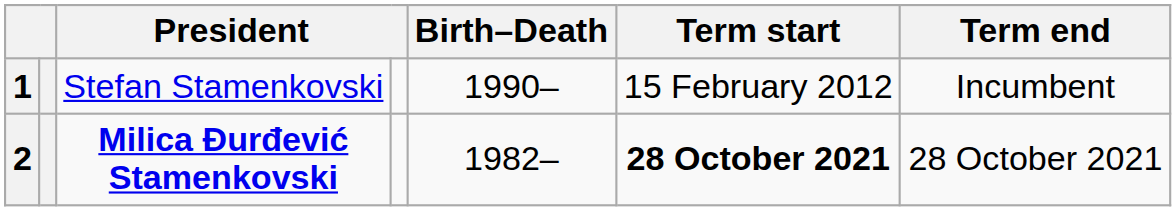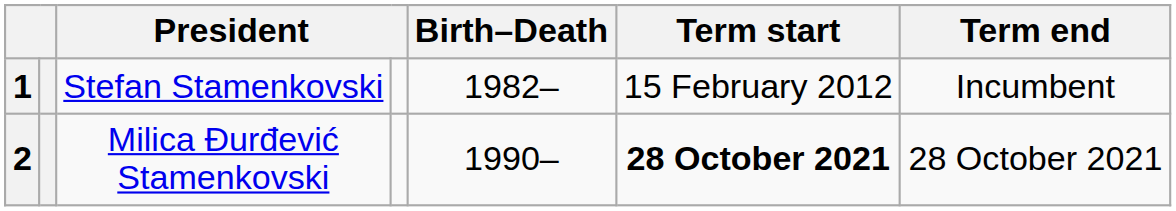(511, 85) 1990– -> (511, 85) 1982–
(223, 158) bold -> (223, 158) normal
(511, 158) 1982– -> (511, 158) 1990–
